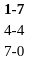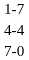(14, 9) bold -> (14, 9) normal
